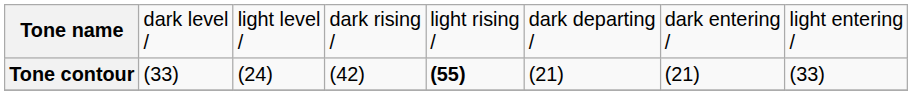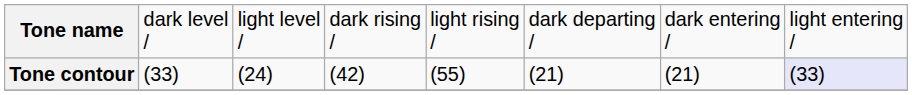(448, 74) bold -> (448, 74) normal
(807, 74) no background -> (807, 74) lavender background
